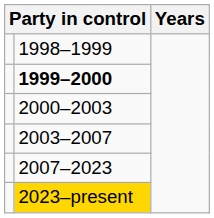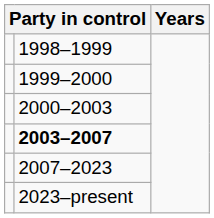(65, 78) bold -> (65, 78) normal
(65, 138) normal -> (65, 138) bold
(76, 197) gold background -> (76, 197) no background
